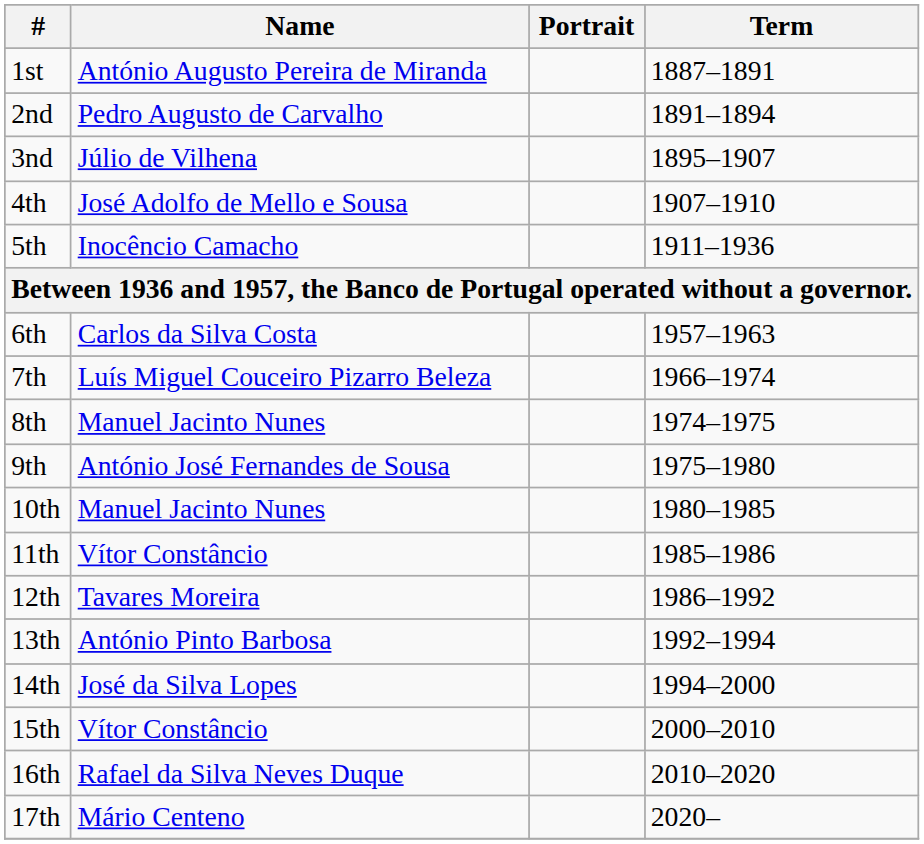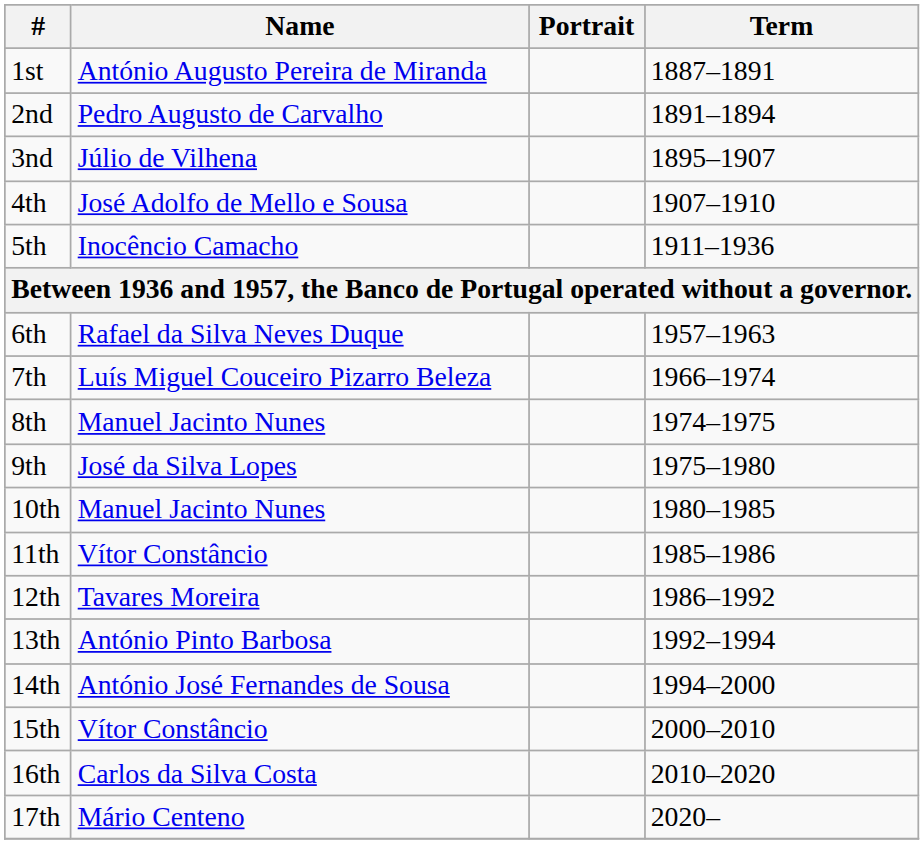(197, 333) Carlos da Silva Costa -> (241, 333) Rafael da Silva Neves Duque
(264, 465) António José Fernandes de Sousa -> (187, 465) José da Silva Lopes
(187, 684) José da Silva Lopes -> (264, 684) António José Fernandes de Sousa
(241, 772) Rafael da Silva Neves Duque -> (197, 772) Carlos da Silva Costa
